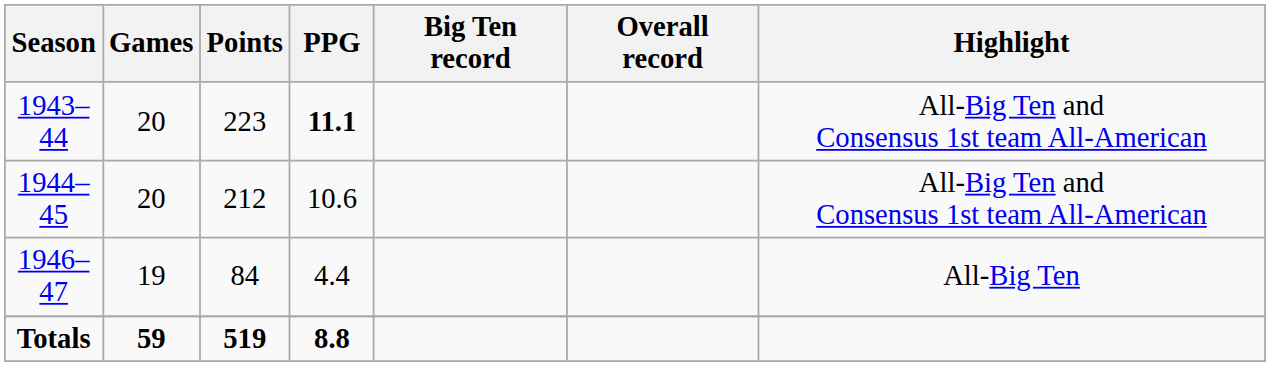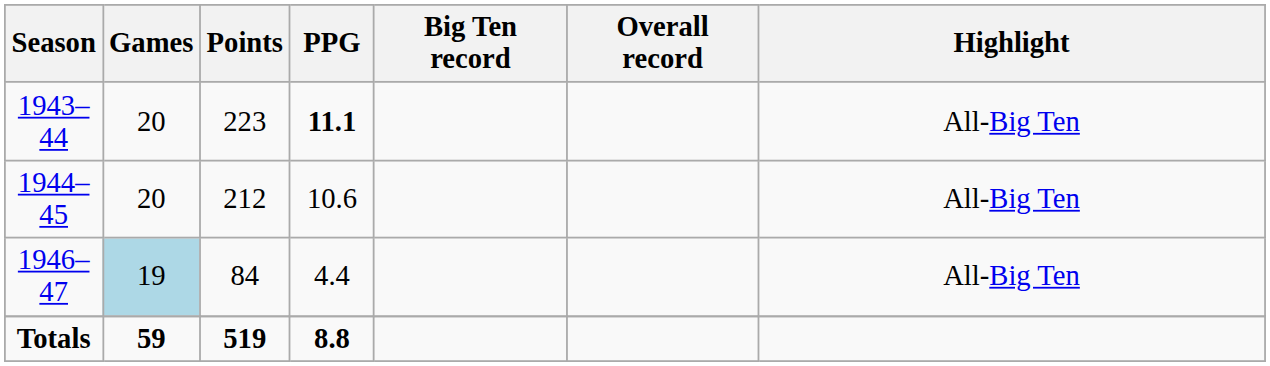(1011, 120) All-Big Ten and Consensus 1st team All-American -> (1011, 120) All-Big Ten
(1011, 198) All-Big Ten and Consensus 1st team All-American -> (1011, 198) All-Big Ten
(151, 276) no background -> (151, 276) lightblue background
